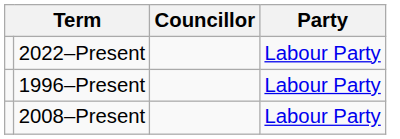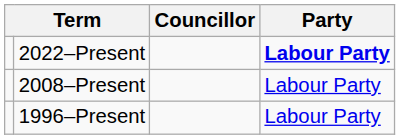(323, 52) normal -> (327, 52) bold
rows swapped: (82, 85) <-> (82, 117)
